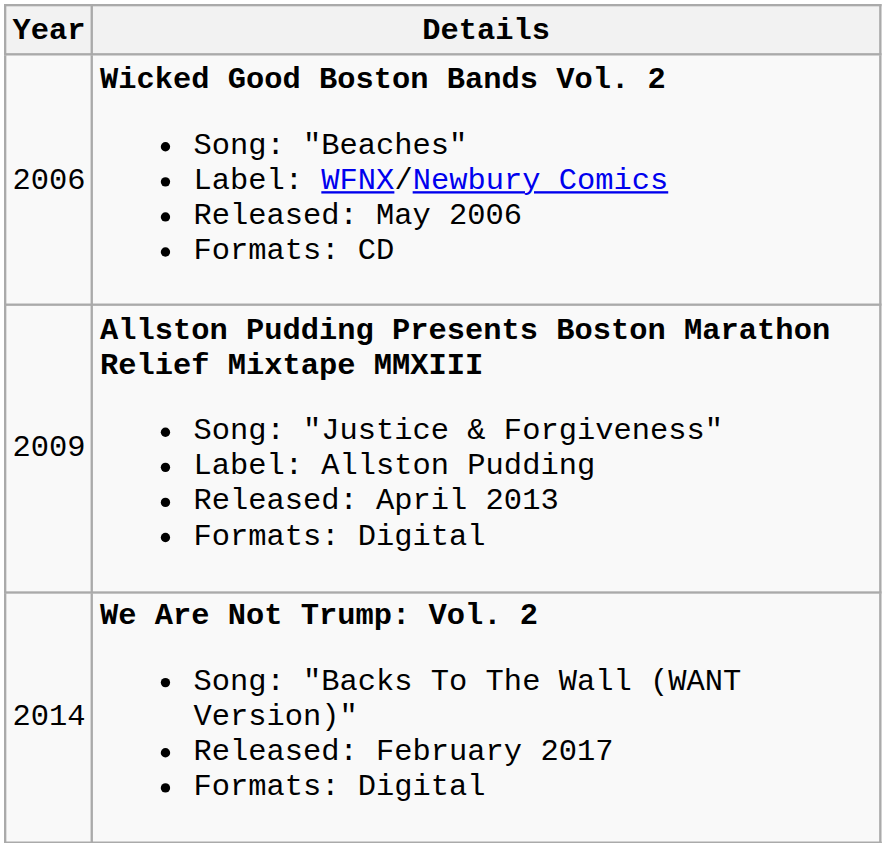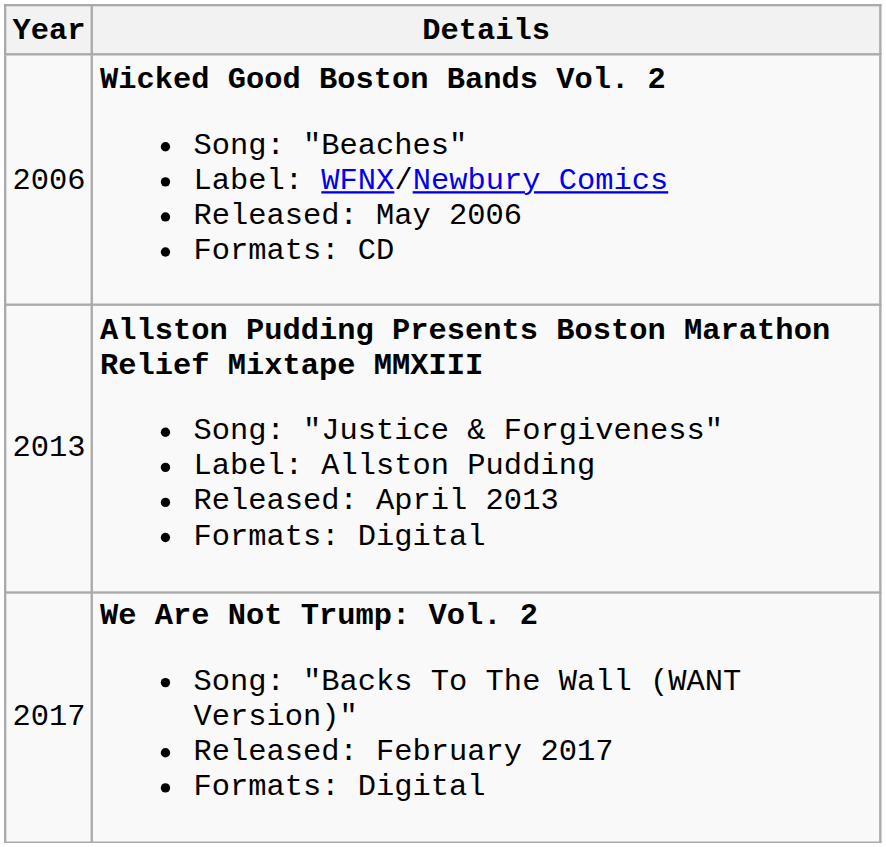(49, 449) 2009 -> (49, 449) 2013
(49, 717) 2014 -> (49, 717) 2017
